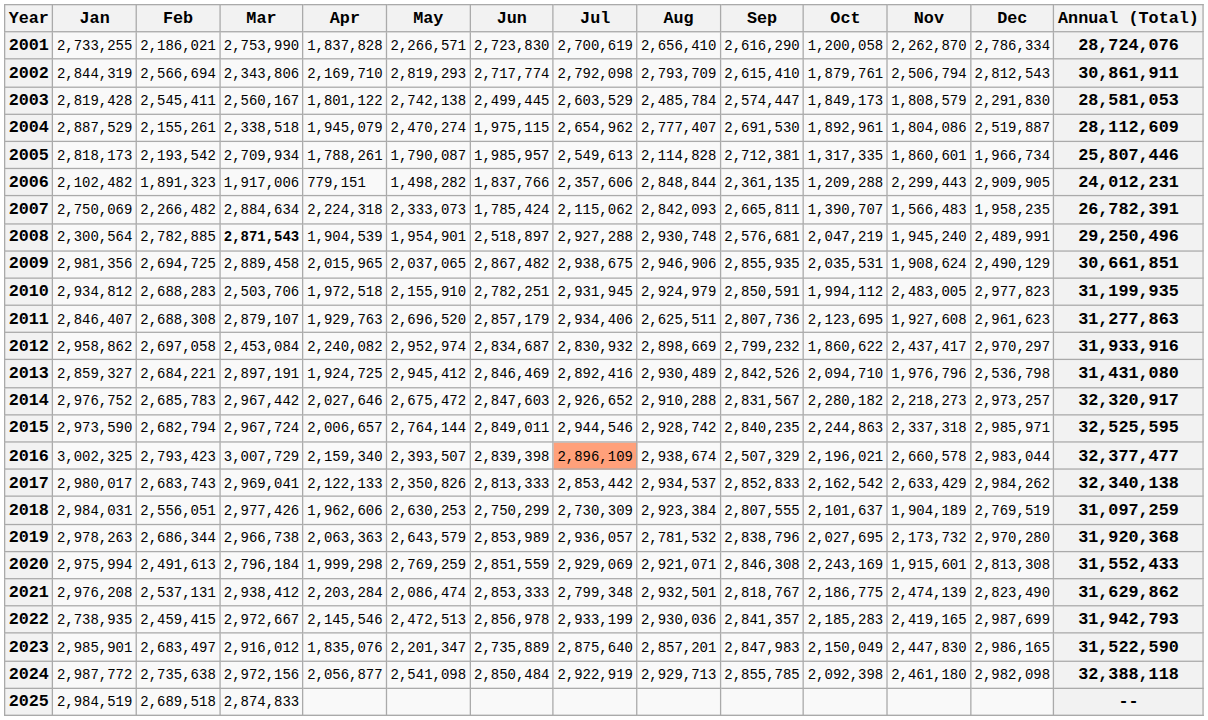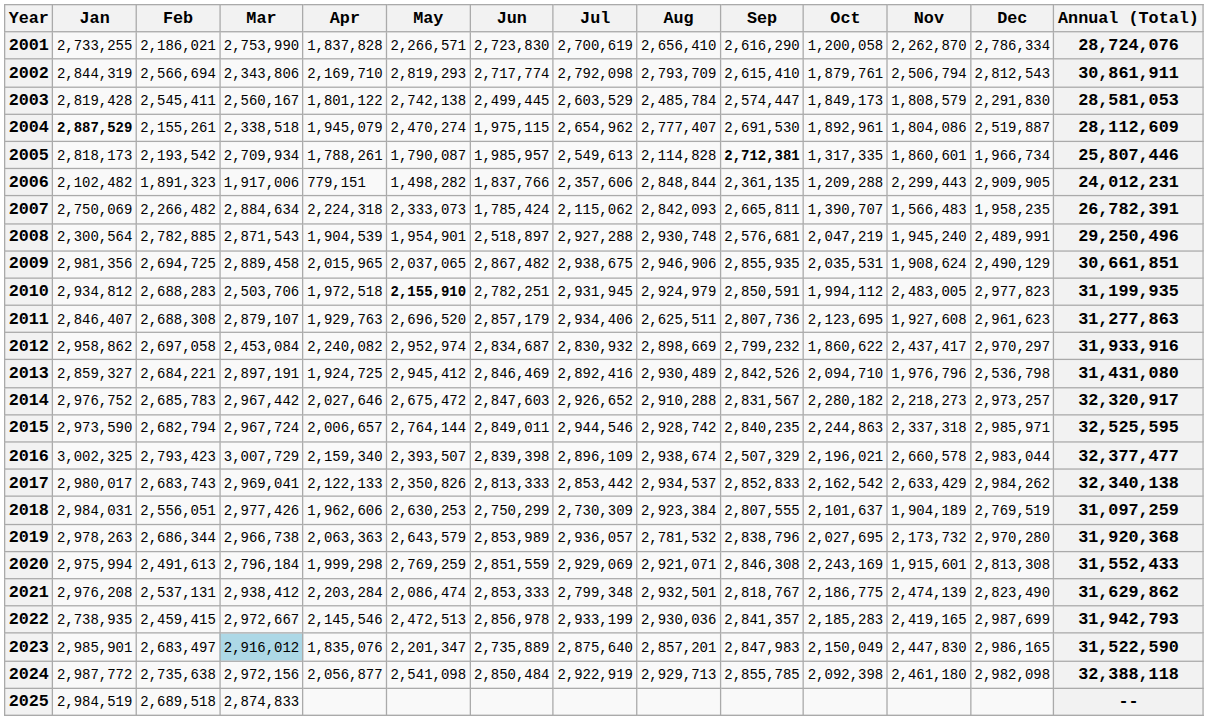(95, 128) normal -> (95, 128) bold
(762, 156) normal -> (762, 155) bold
(261, 237) bold -> (261, 238) normal
(428, 292) normal -> (428, 292) bold
(595, 456) lightsalmon background -> (595, 456) no background
(261, 648) no background -> (261, 648) lightblue background
